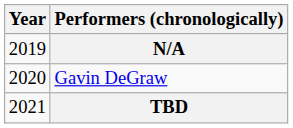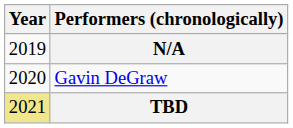(27, 107) no background -> (27, 107) khaki background
